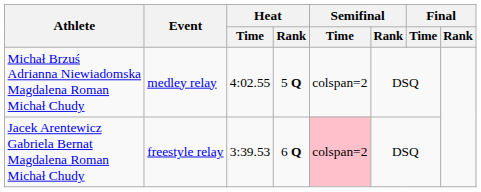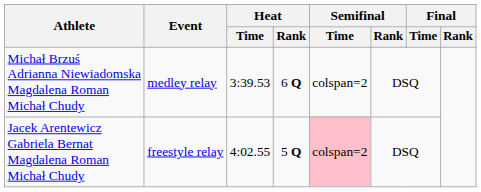(250, 82) 4:02.55 -> (250, 82) 3:39.53
(291, 82) 5 Q -> (291, 82) 6 Q
(250, 152) 3:39.53 -> (250, 152) 4:02.55
(291, 152) 6 Q -> (291, 152) 5 Q
